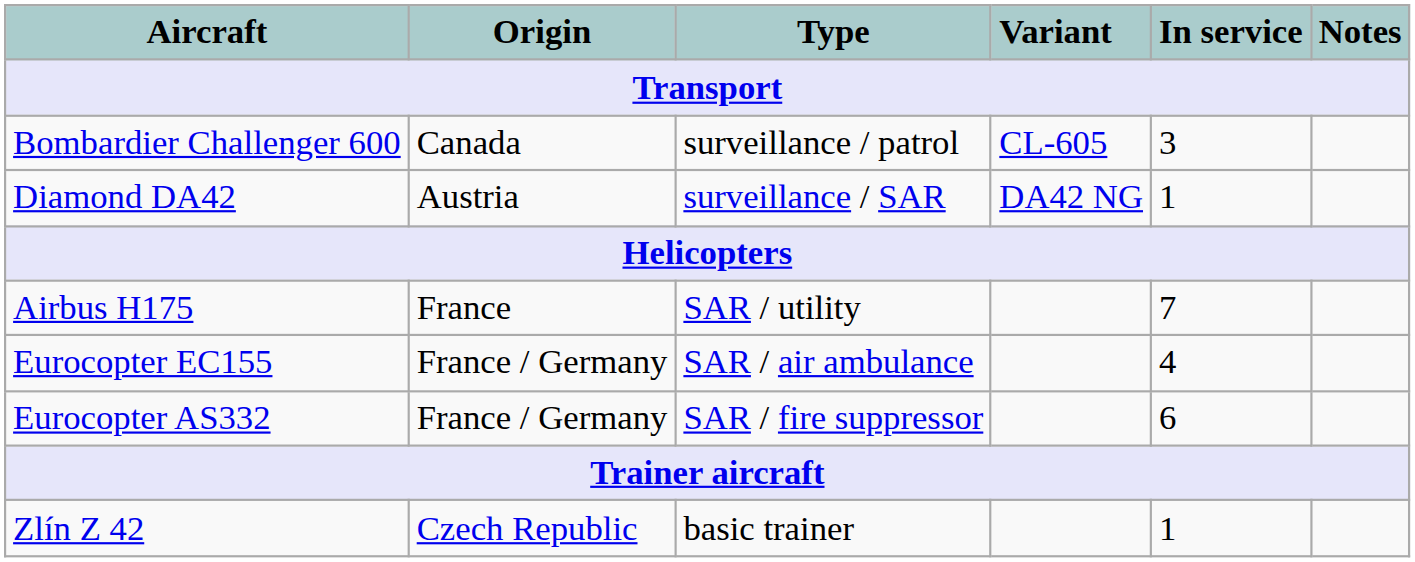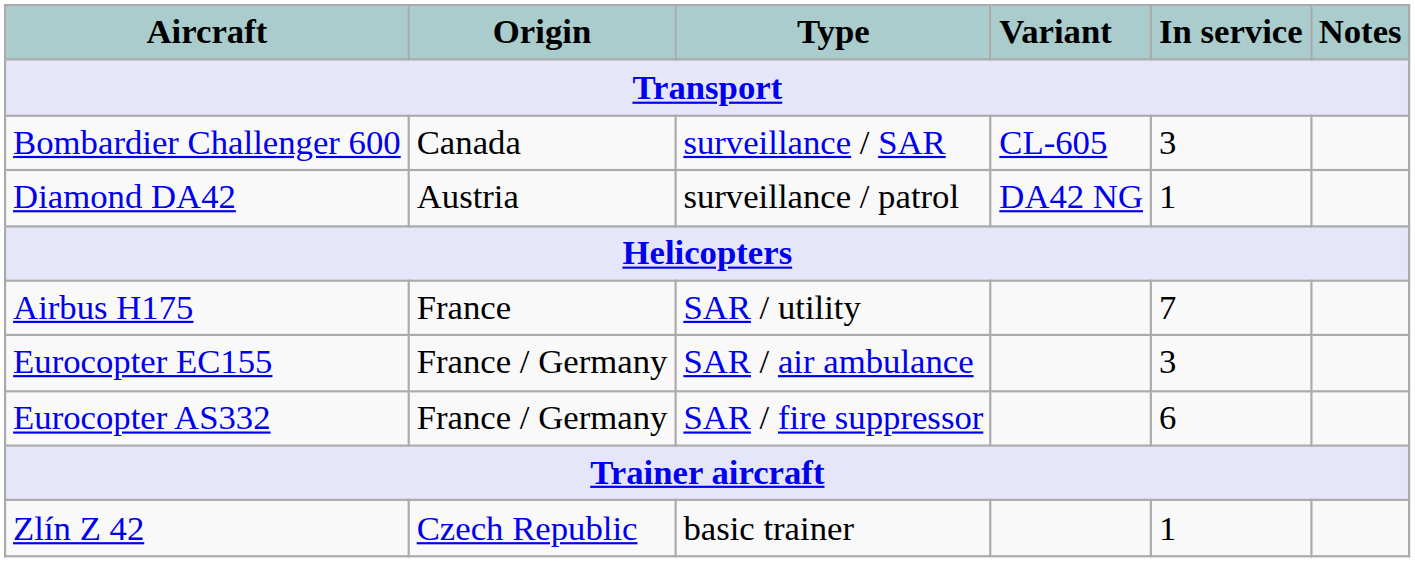(821, 142) surveillance / patrol -> (815, 142) surveillance / SAR
(815, 197) surveillance / SAR -> (821, 197) surveillance / patrol
(1168, 362) 4 -> (1168, 362) 3
